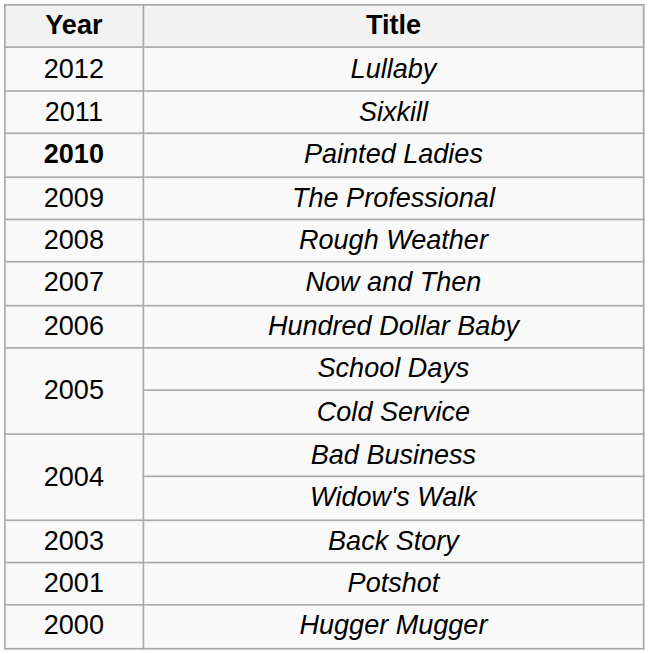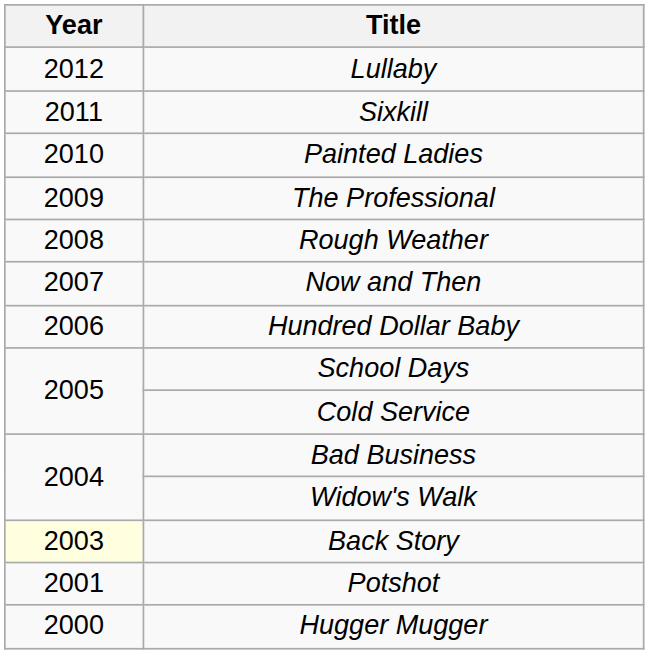(74, 154) bold -> (74, 154) normal
(74, 540) no background -> (74, 540) lightyellow background
